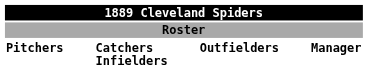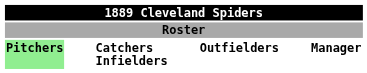(35, 48) no background -> (35, 48) lightgreen background
